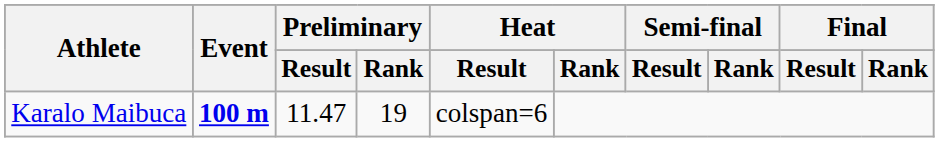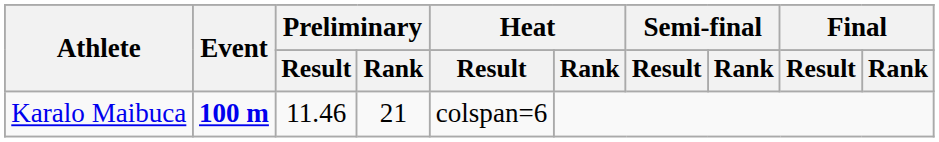(316, 114) 11.47 -> (316, 114) 11.46
(393, 114) 19 -> (393, 114) 21
